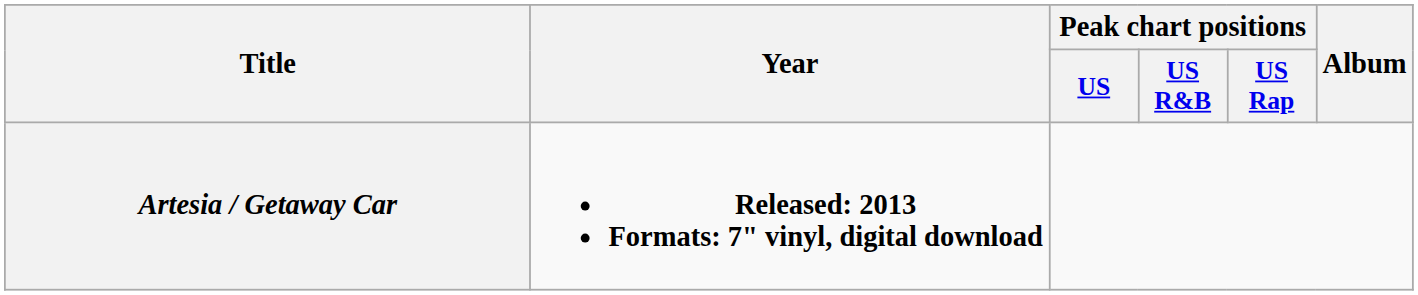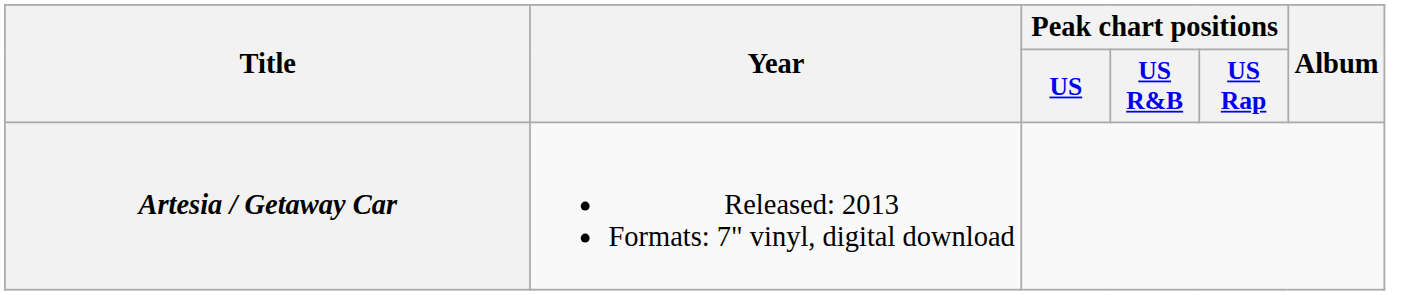(790, 222) bold -> (776, 222) normal
